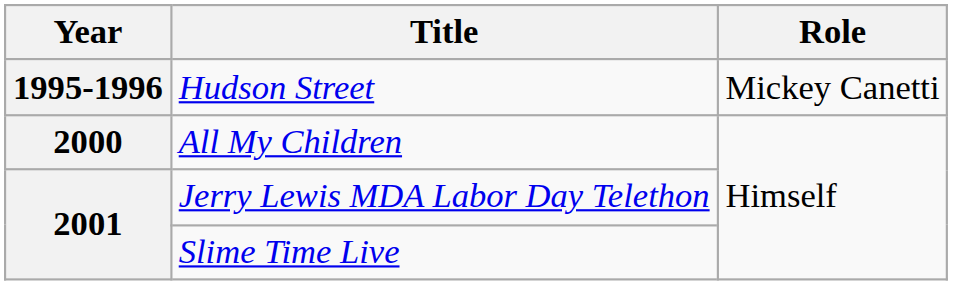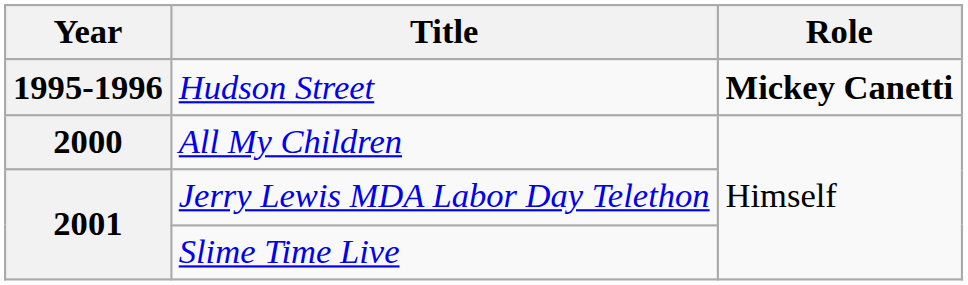(833, 86) normal -> (839, 86) bold
